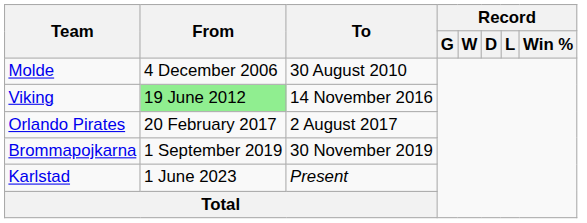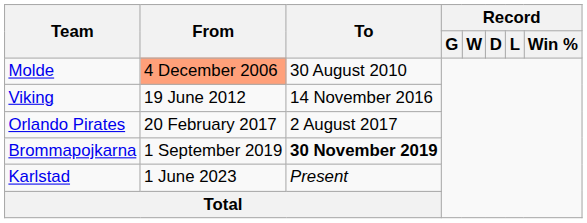(211, 71) no background -> (211, 71) lightsalmon background
(195, 97) lightgreen background -> (195, 97) no background
(361, 151) normal -> (364, 151) bold
